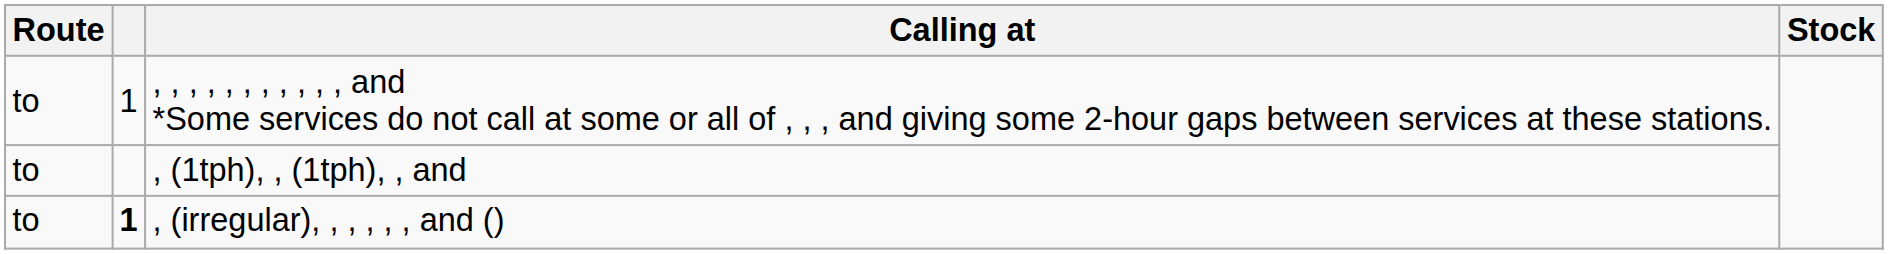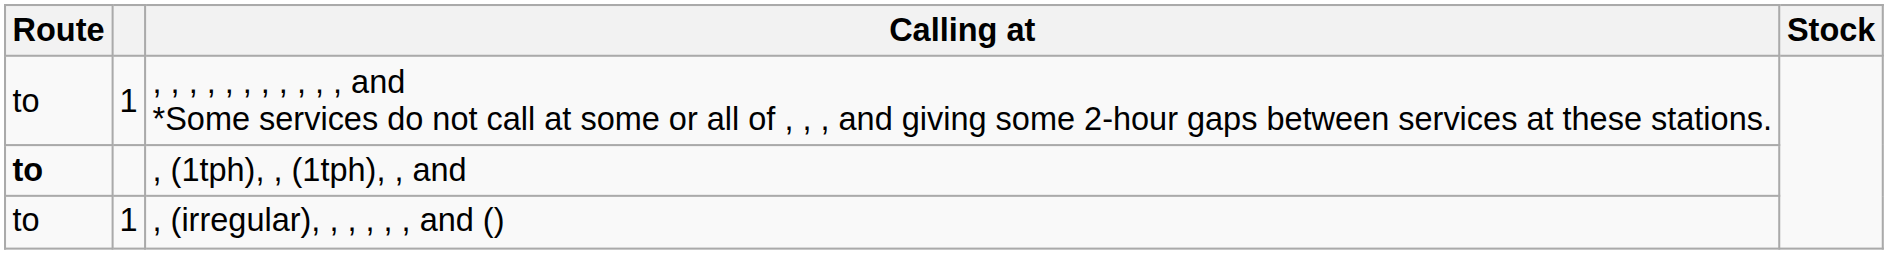(26, 169) normal -> (28, 169) bold
(129, 221) bold -> (129, 221) normal
